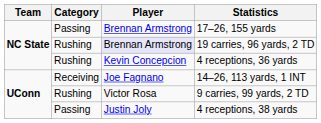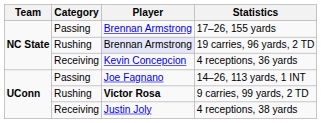(73, 61) Rushing -> (77, 61) Receiving
(77, 77) Receiving -> (72, 77) Passing
(130, 94) normal -> (132, 94) bold
(72, 110) Passing -> (77, 110) Receiving
